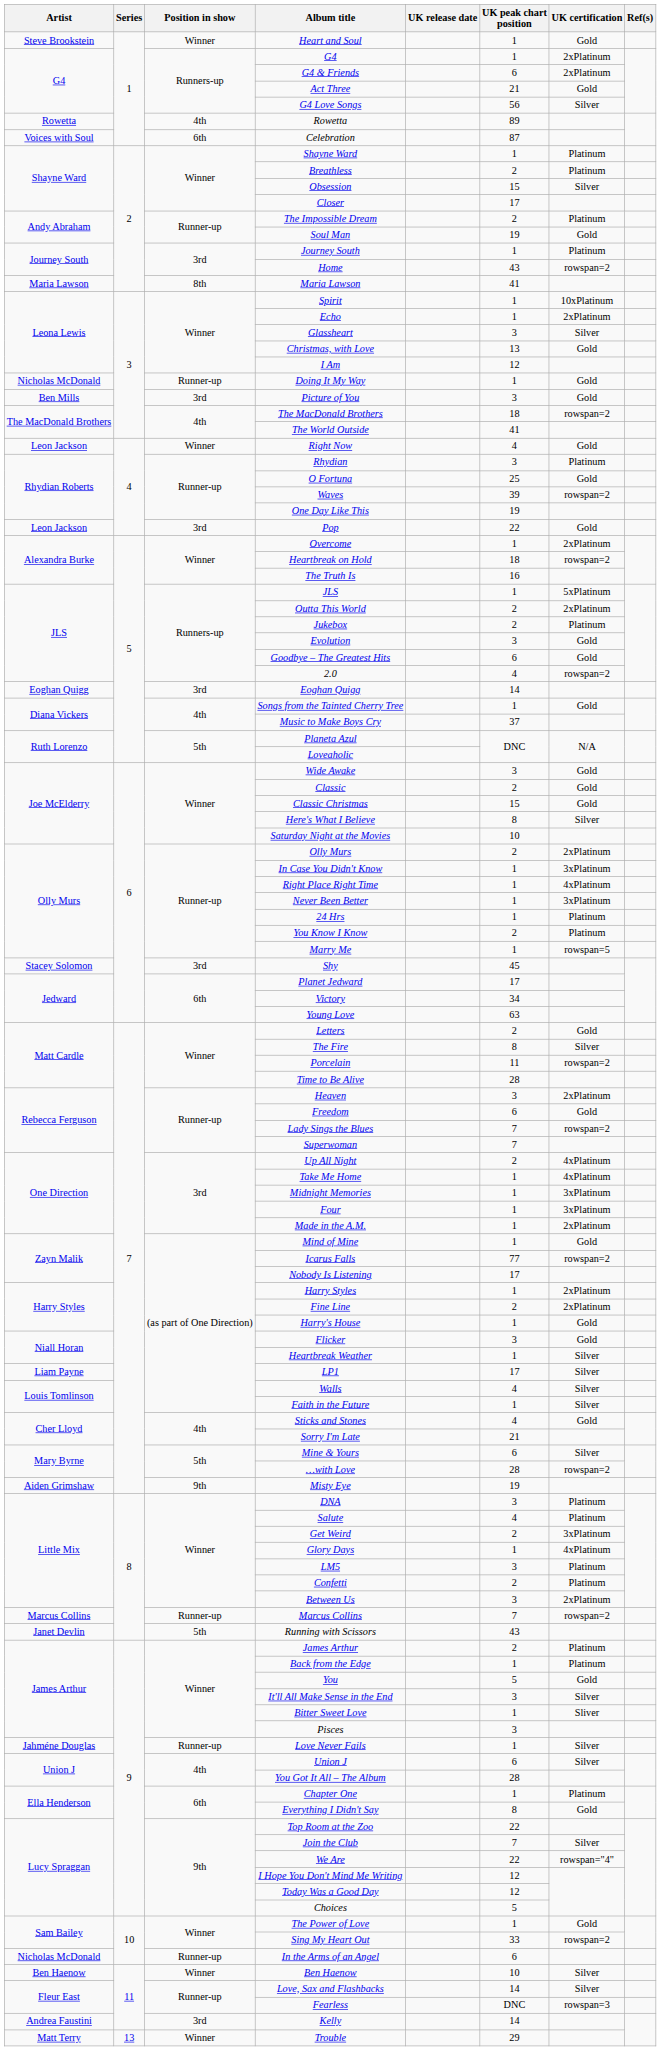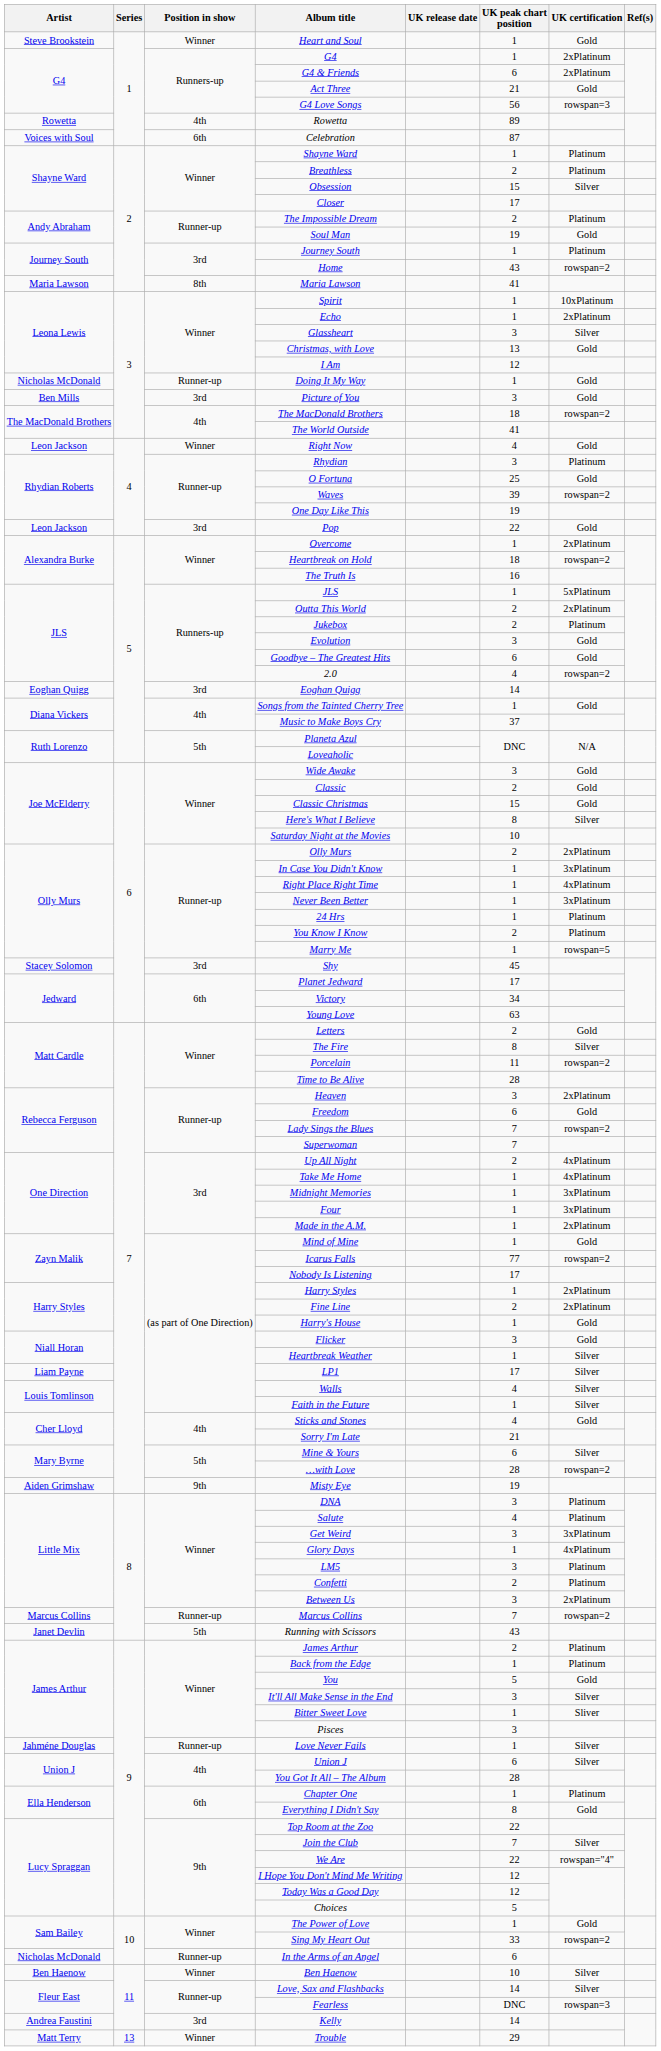(587, 105) Silver -> (587, 105) rowspan=3
(514, 1534) 2 -> (514, 1534) 3
